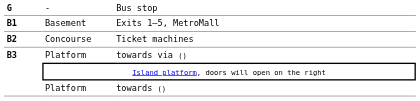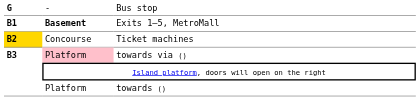(66, 23) normal -> (66, 23) bold
(12, 39) no background -> (12, 39) gold background
(66, 55) no background -> (66, 55) pink background
